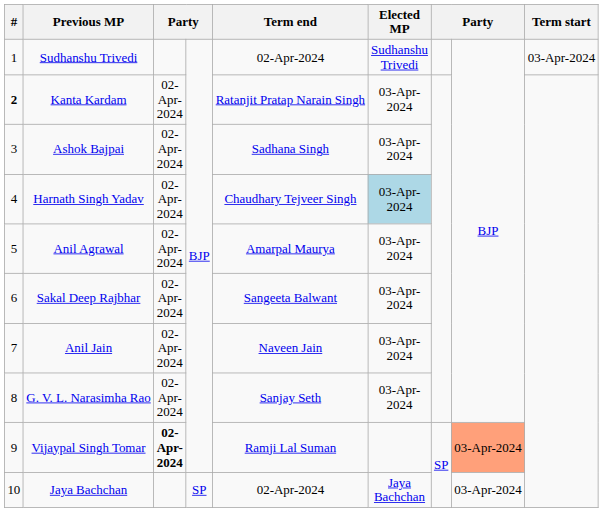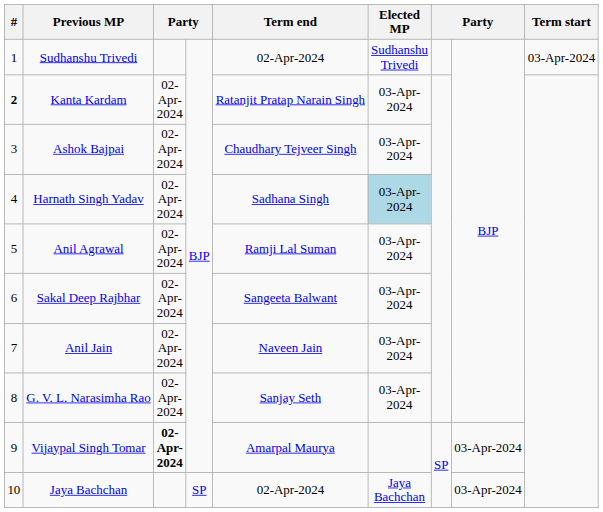(290, 149) Sadhana Singh -> (290, 149) Chaudhary Tejveer Singh
(290, 199) Chaudhary Tejveer Singh -> (290, 199) Sadhana Singh
(290, 248) Amarpal Maurya -> (290, 248) Ramji Lal Suman
(290, 447) Ramji Lal Suman -> (290, 447) Amarpal Maurya
(488, 447) lightsalmon background -> (488, 447) no background
